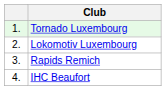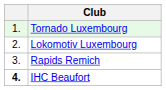(16, 77) normal -> (16, 77) bold
